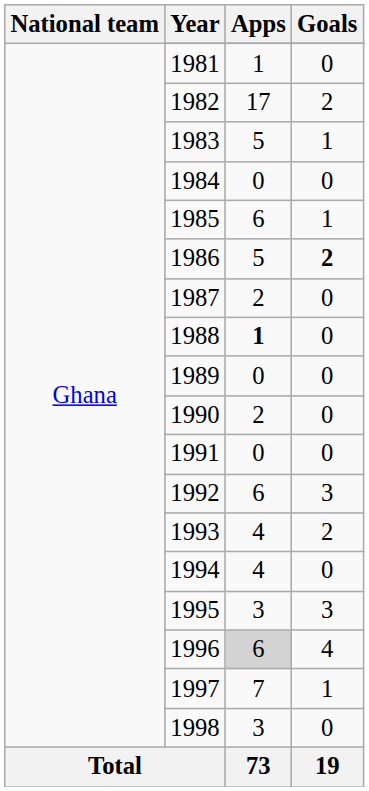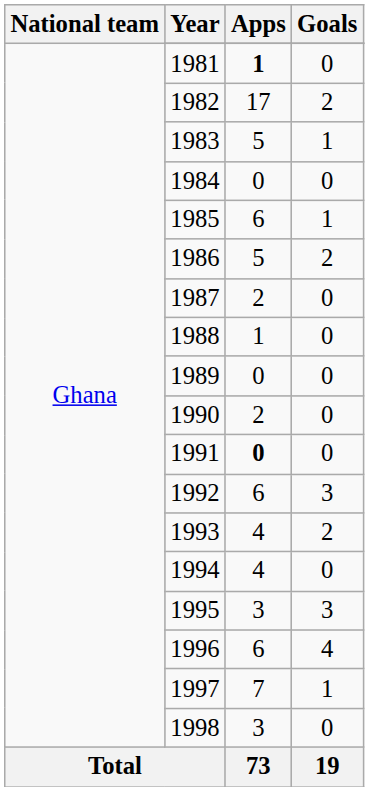(258, 63) normal -> (258, 63) bold
(327, 258) bold -> (327, 258) normal
(258, 336) bold -> (258, 336) normal
(258, 453) normal -> (258, 453) bold
(258, 649) lightgrey background -> (258, 649) no background
